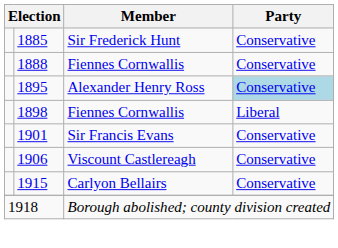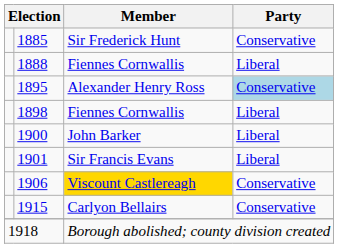(276, 64) Conservative -> (258, 64) Liberal
+ row: (32, 135)
(276, 135) Conservative -> (258, 159) Liberal
(132, 159) no background -> (132, 183) gold background
